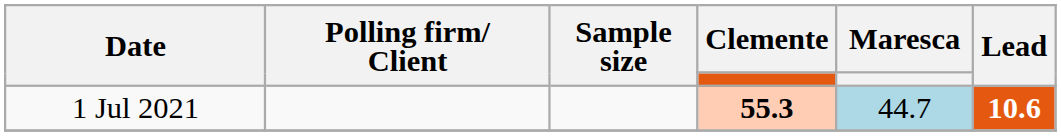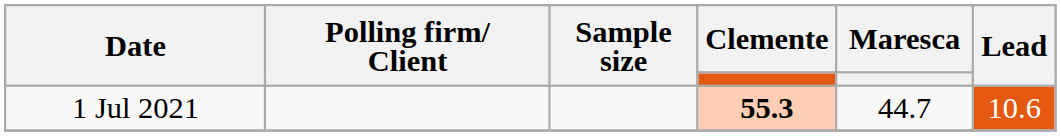(905, 108) lightblue background -> (905, 108) no background
(1014, 108) bold -> (1014, 108) normal
